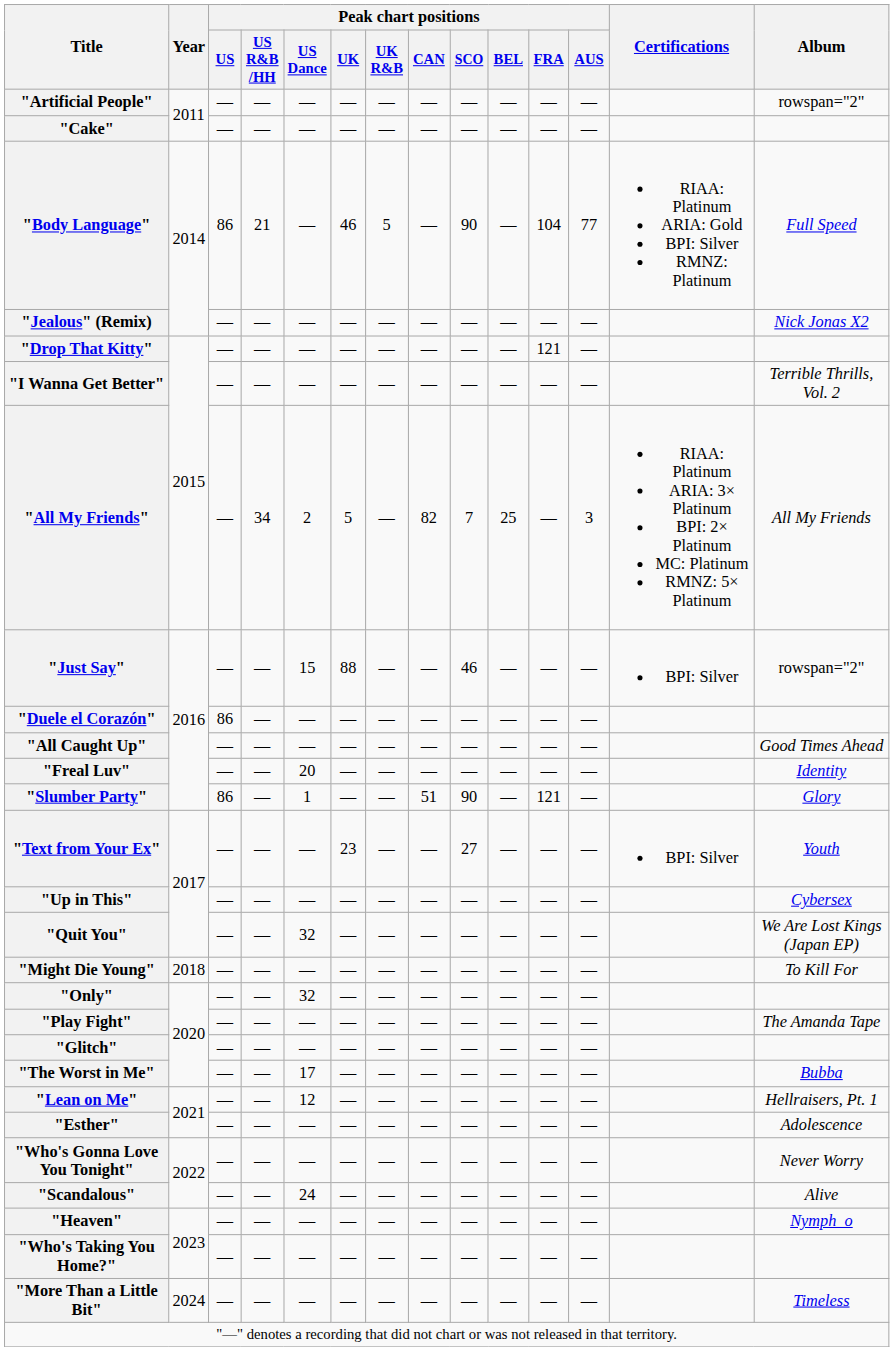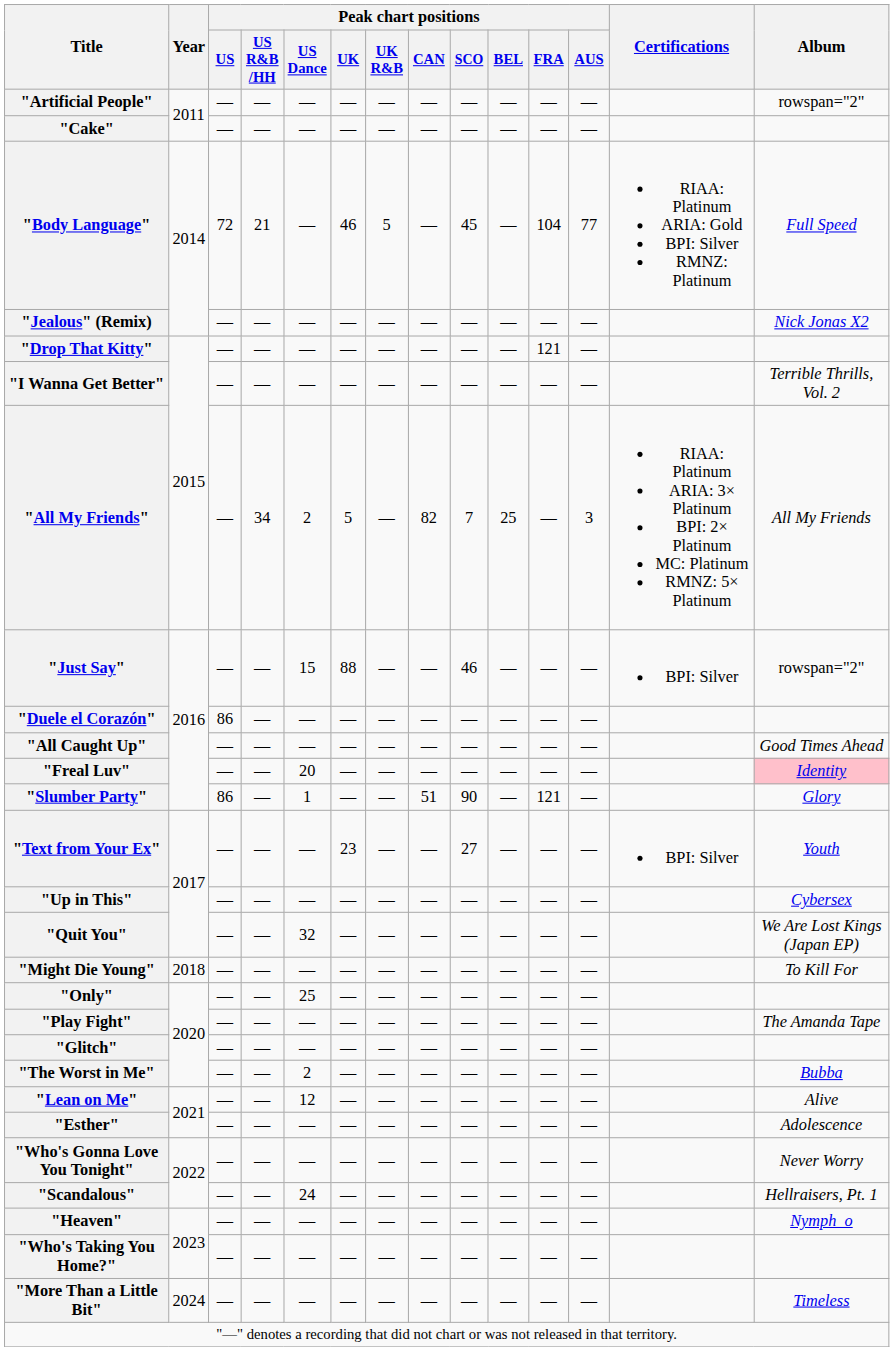(225, 225) 86 -> (225, 225) 72
(469, 225) 90 -> (469, 225) 45
(821, 771) no background -> (821, 771) pink background
(307, 995) 32 -> (307, 995) 25
(307, 1073) 17 -> (307, 1073) 2
(821, 1099) Hellraisers, Pt. 1 -> (821, 1099) Alive
(821, 1195) Alive -> (821, 1195) Hellraisers, Pt. 1
